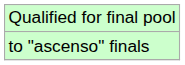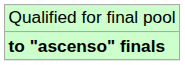(79, 45) normal -> (87, 45) bold
